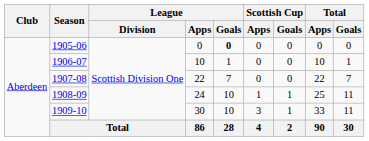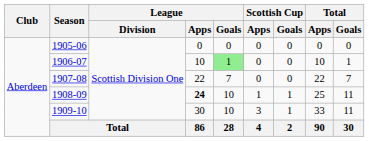(229, 45) bold -> (229, 45) normal
(229, 62) no background -> (229, 62) lightgreen background
(200, 95) normal -> (200, 95) bold
